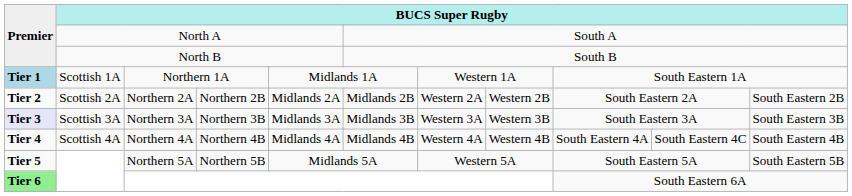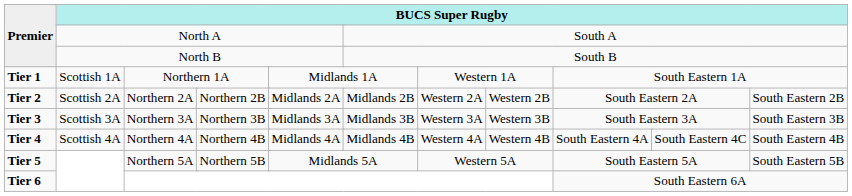(24, 77) lightblue background -> (24, 77) no background
(24, 118) lavender background -> (24, 118) no background
(24, 181) lightgreen background -> (24, 181) no background
